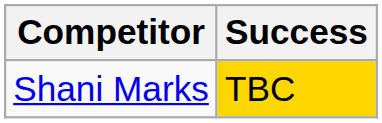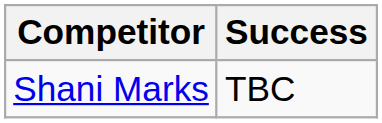(260, 88) gold background -> (260, 88) no background
